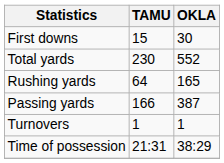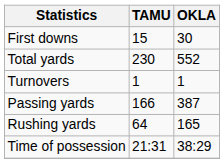rows swapped: (52, 81) <-> (38, 125)
